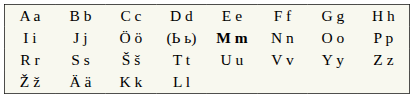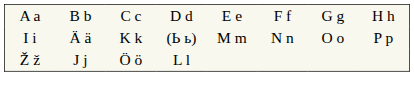(80, 37) J j -> (80, 37) Ä ä
(131, 37) Ö ö -> (131, 37) K k
(232, 37) bold -> (232, 37) normal
- row: (30, 60)
(80, 82) Ä ä -> (80, 60) J j
(131, 82) K k -> (131, 60) Ö ö
